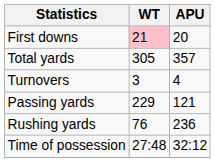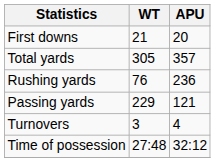(140, 37) pink background -> (140, 37) no background
rows swapped: (52, 124) <-> (38, 80)
